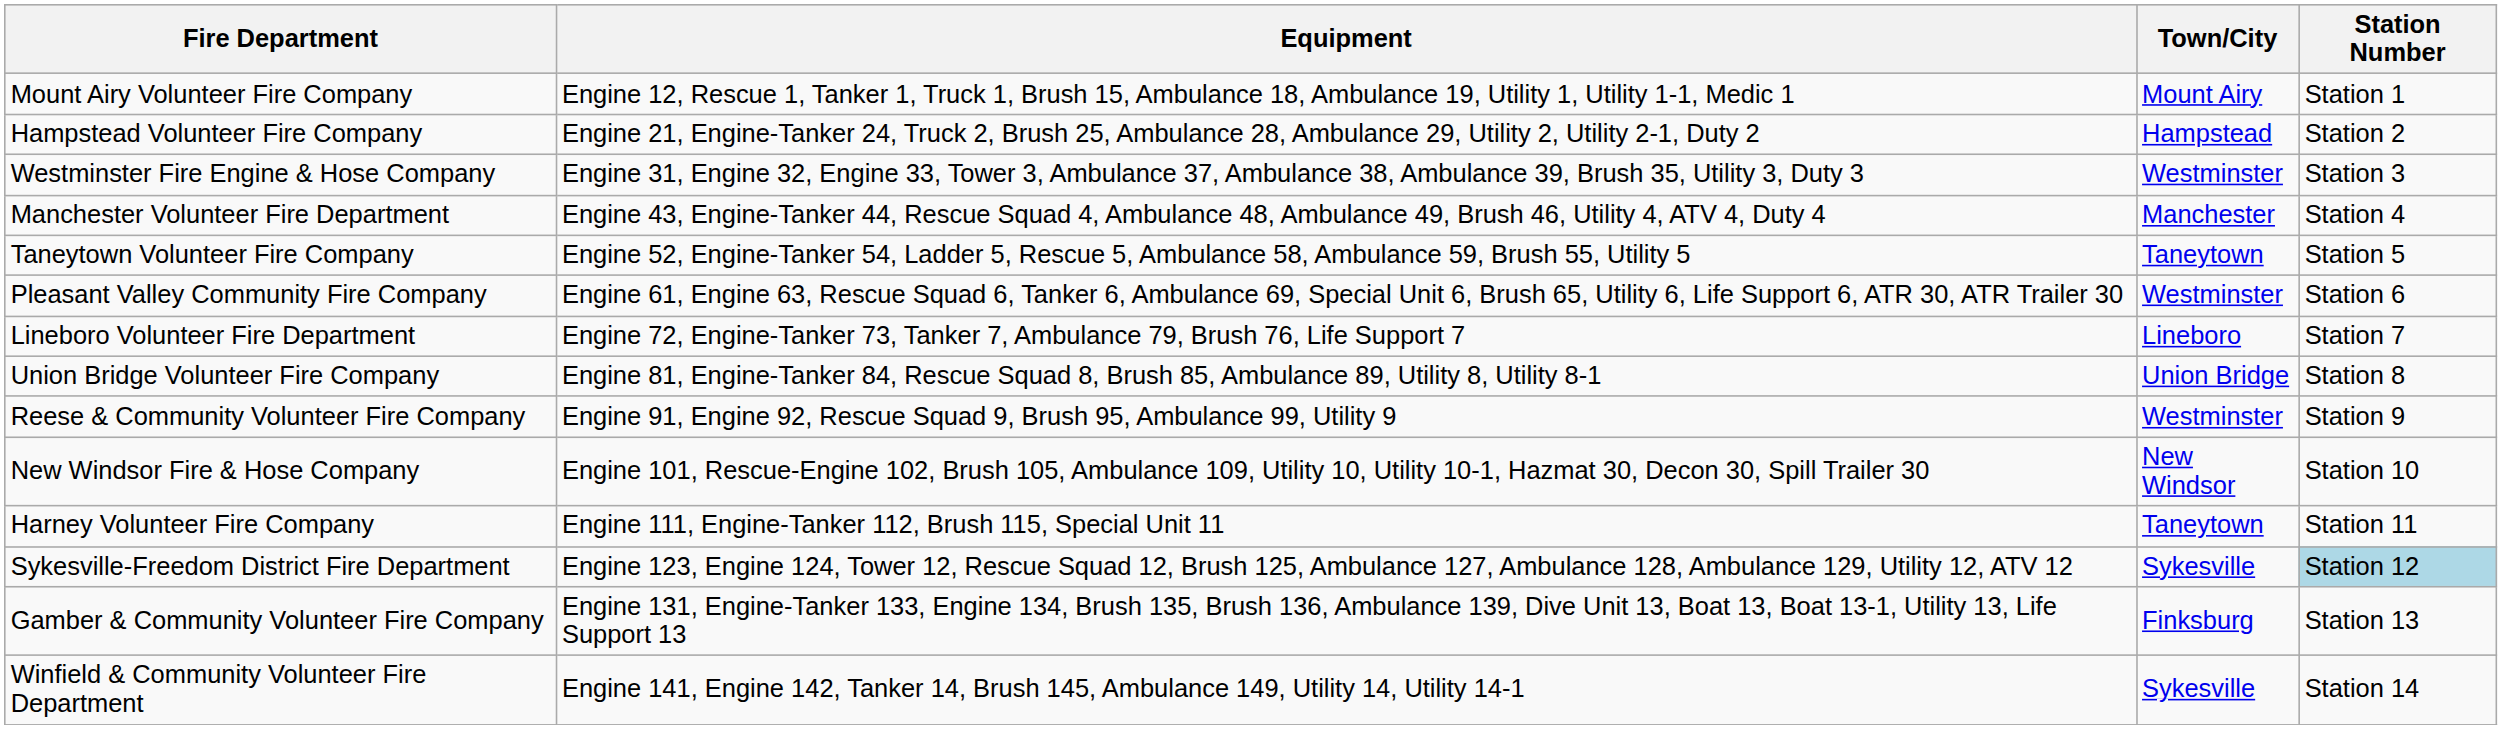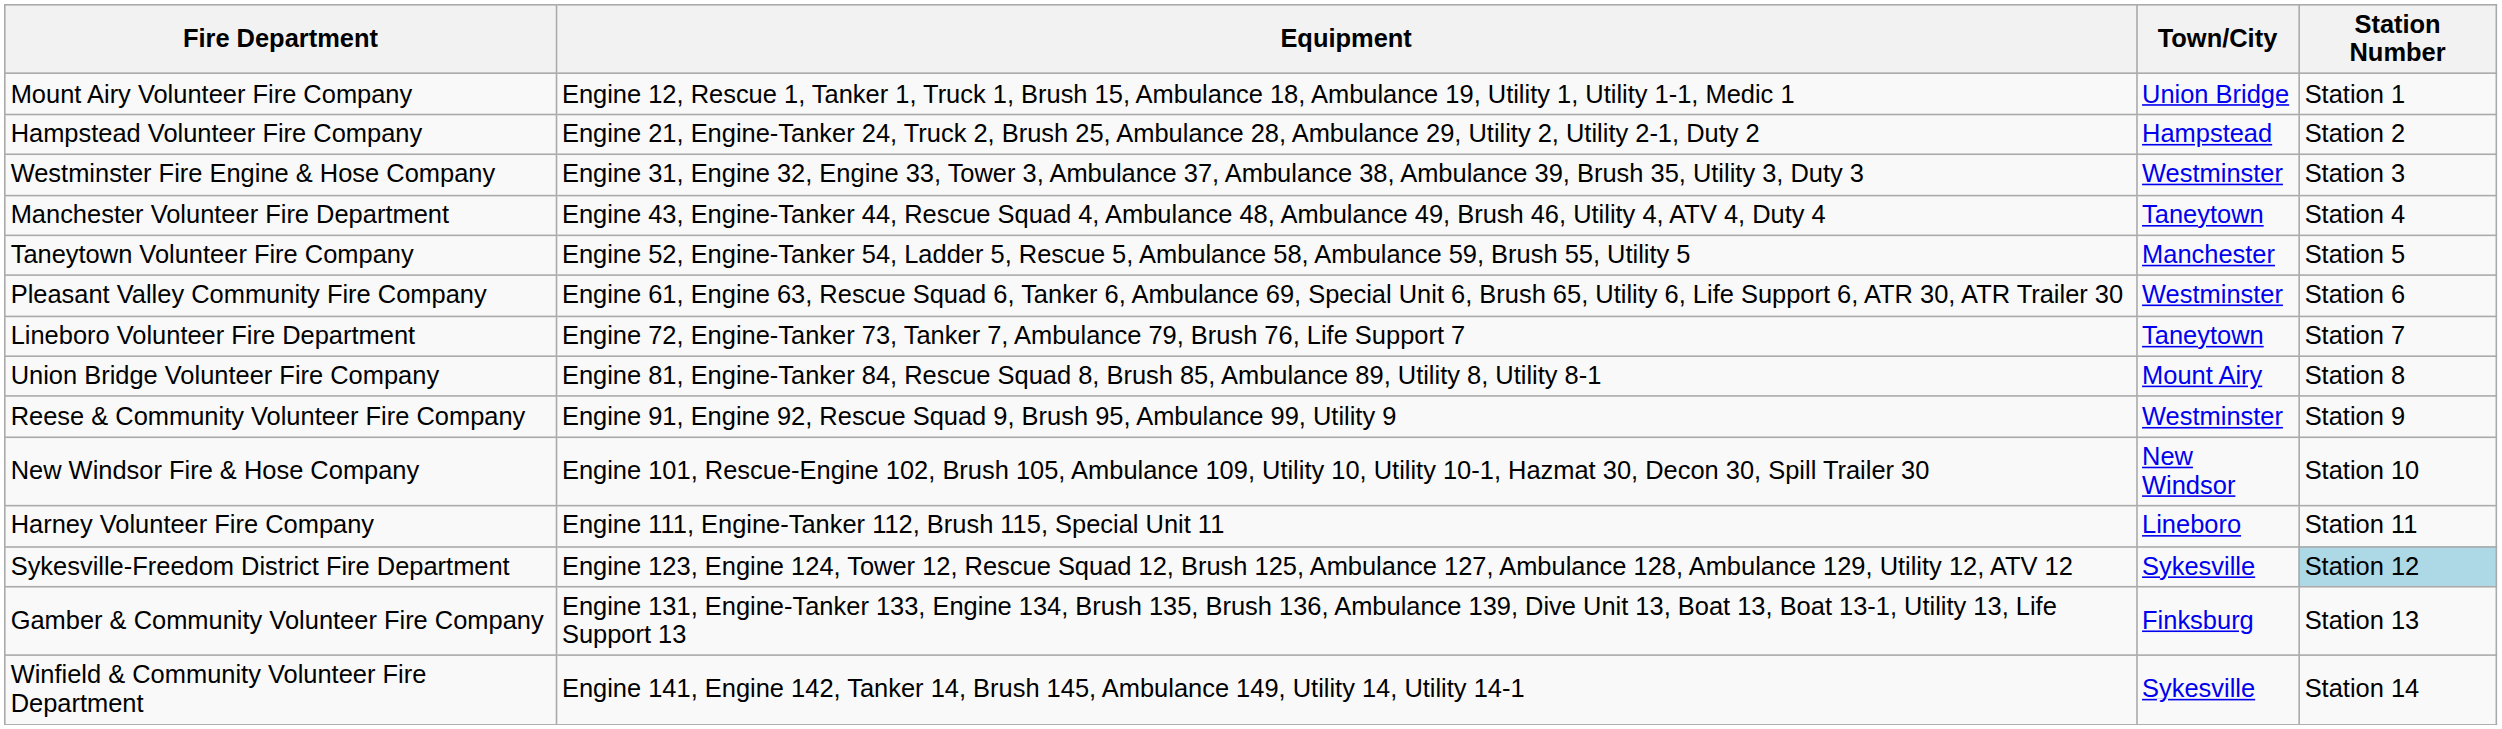(2202, 93) Mount Airy -> (2216, 93) Union Bridge
(2209, 214) Manchester -> (2203, 214) Taneytown
(2203, 255) Taneytown -> (2209, 255) Manchester
(2192, 335) Lineboro -> (2203, 335) Taneytown
(2216, 376) Union Bridge -> (2202, 376) Mount Airy
(2203, 525) Taneytown -> (2192, 525) Lineboro
